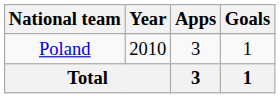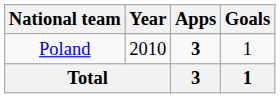(196, 48) normal -> (196, 48) bold
